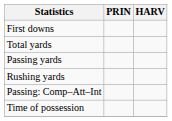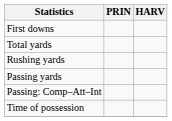rows swapped: (36, 76) <-> (34, 60)
